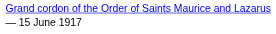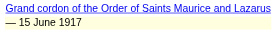(44, 23) no background -> (44, 23) lightyellow background
